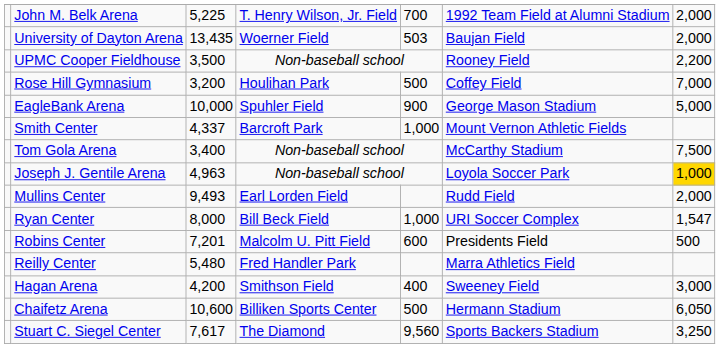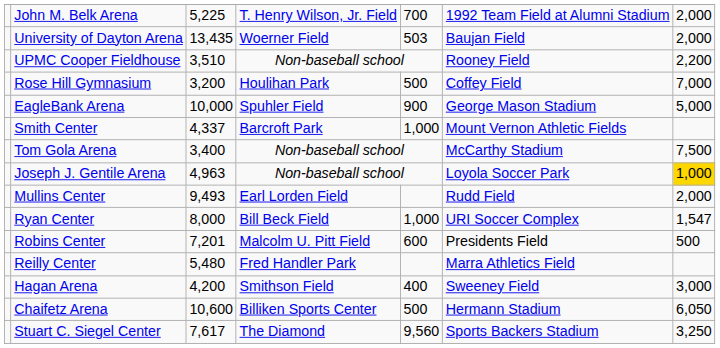(207, 60) 3,500 -> (207, 60) 3,510
